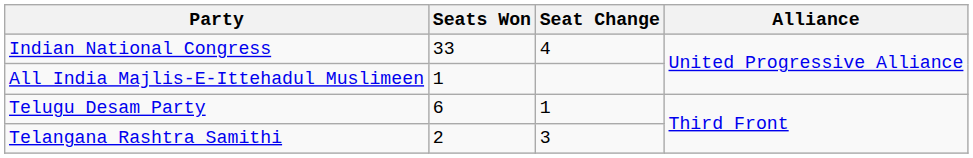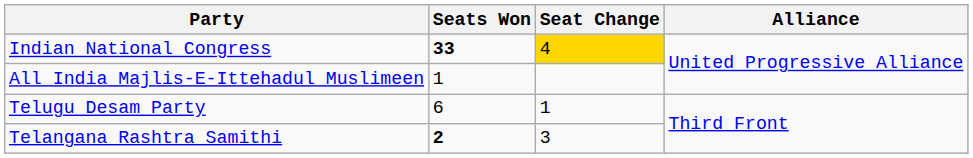(444, 49) normal -> (444, 49) bold
(545, 49) no background -> (545, 49) gold background
(438, 138) normal -> (438, 138) bold
